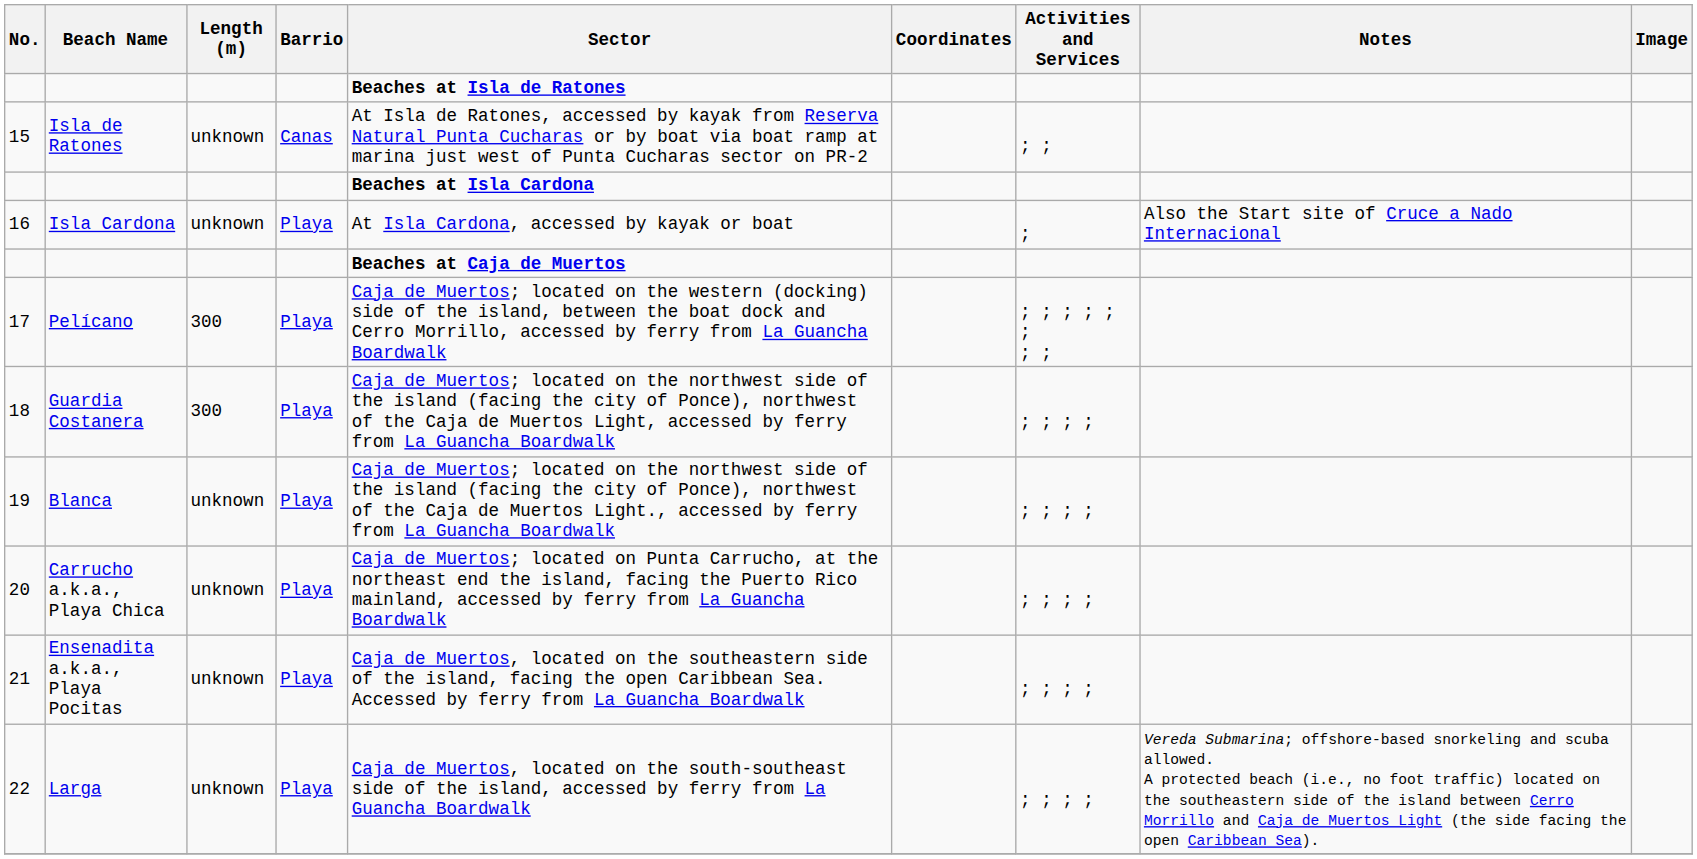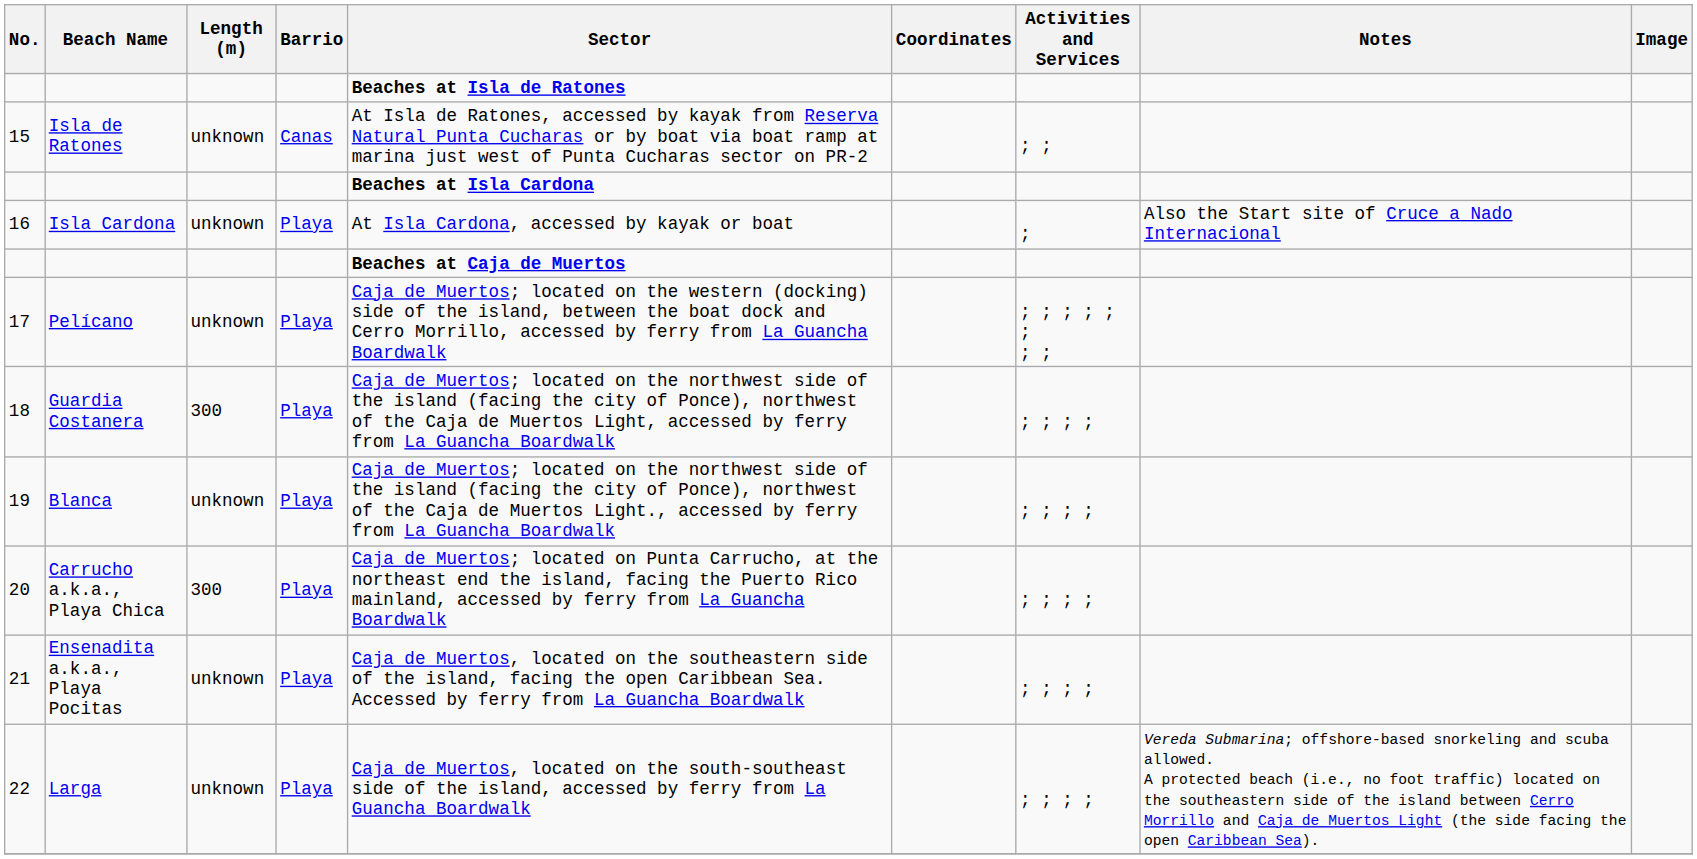(206, 322) 300 -> (227, 322) unknown
(227, 590) unknown -> (206, 590) 300
